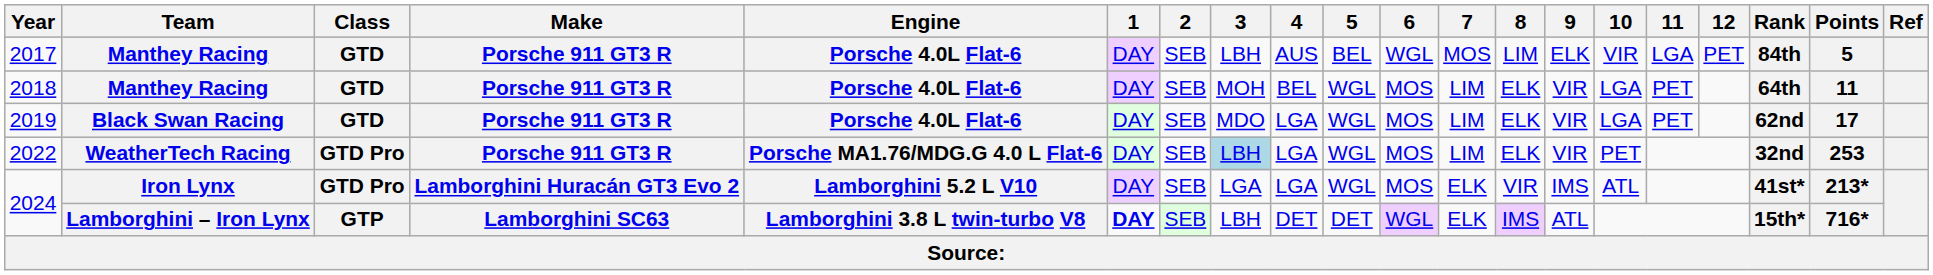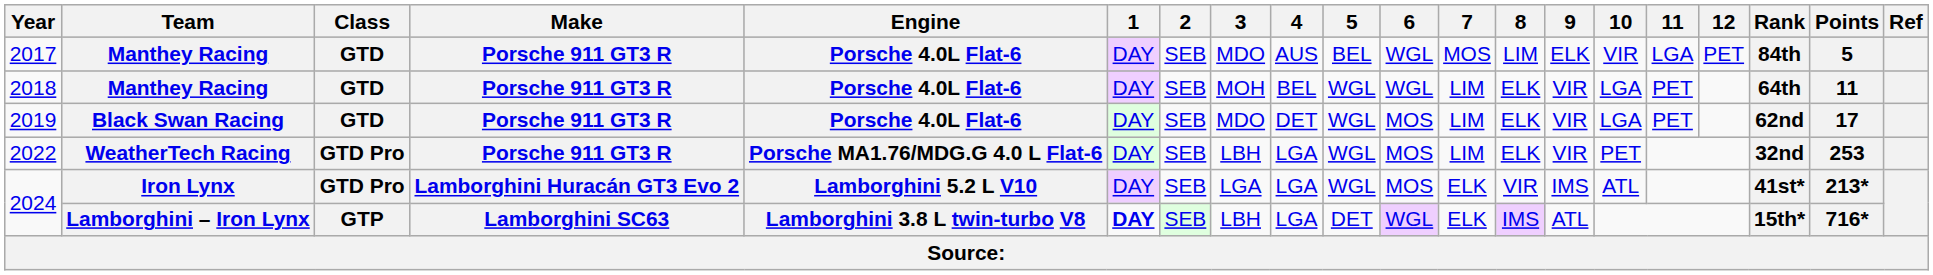(1241, 54) LBH -> (1241, 54) MDO
(1409, 87) MOS -> (1409, 87) WGL
(1297, 120) LGA -> (1296, 120) DET
(1241, 153) lightblue background -> (1241, 153) no background
(1296, 219) DET -> (1297, 219) LGA
